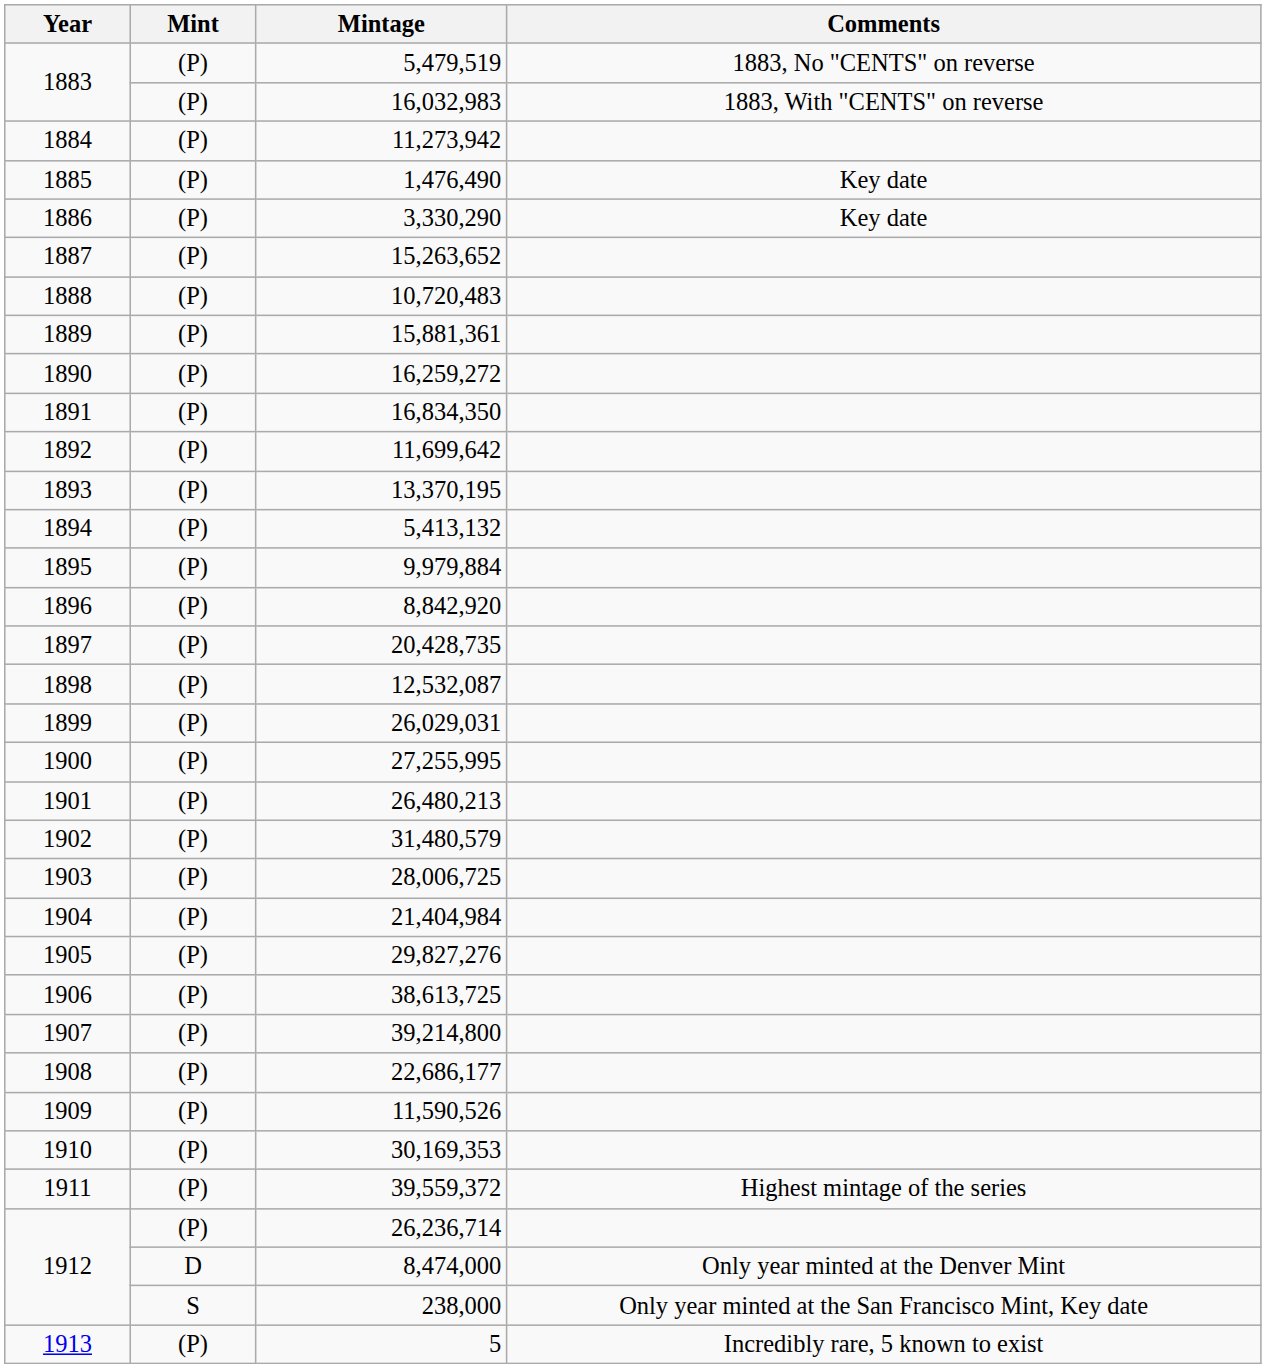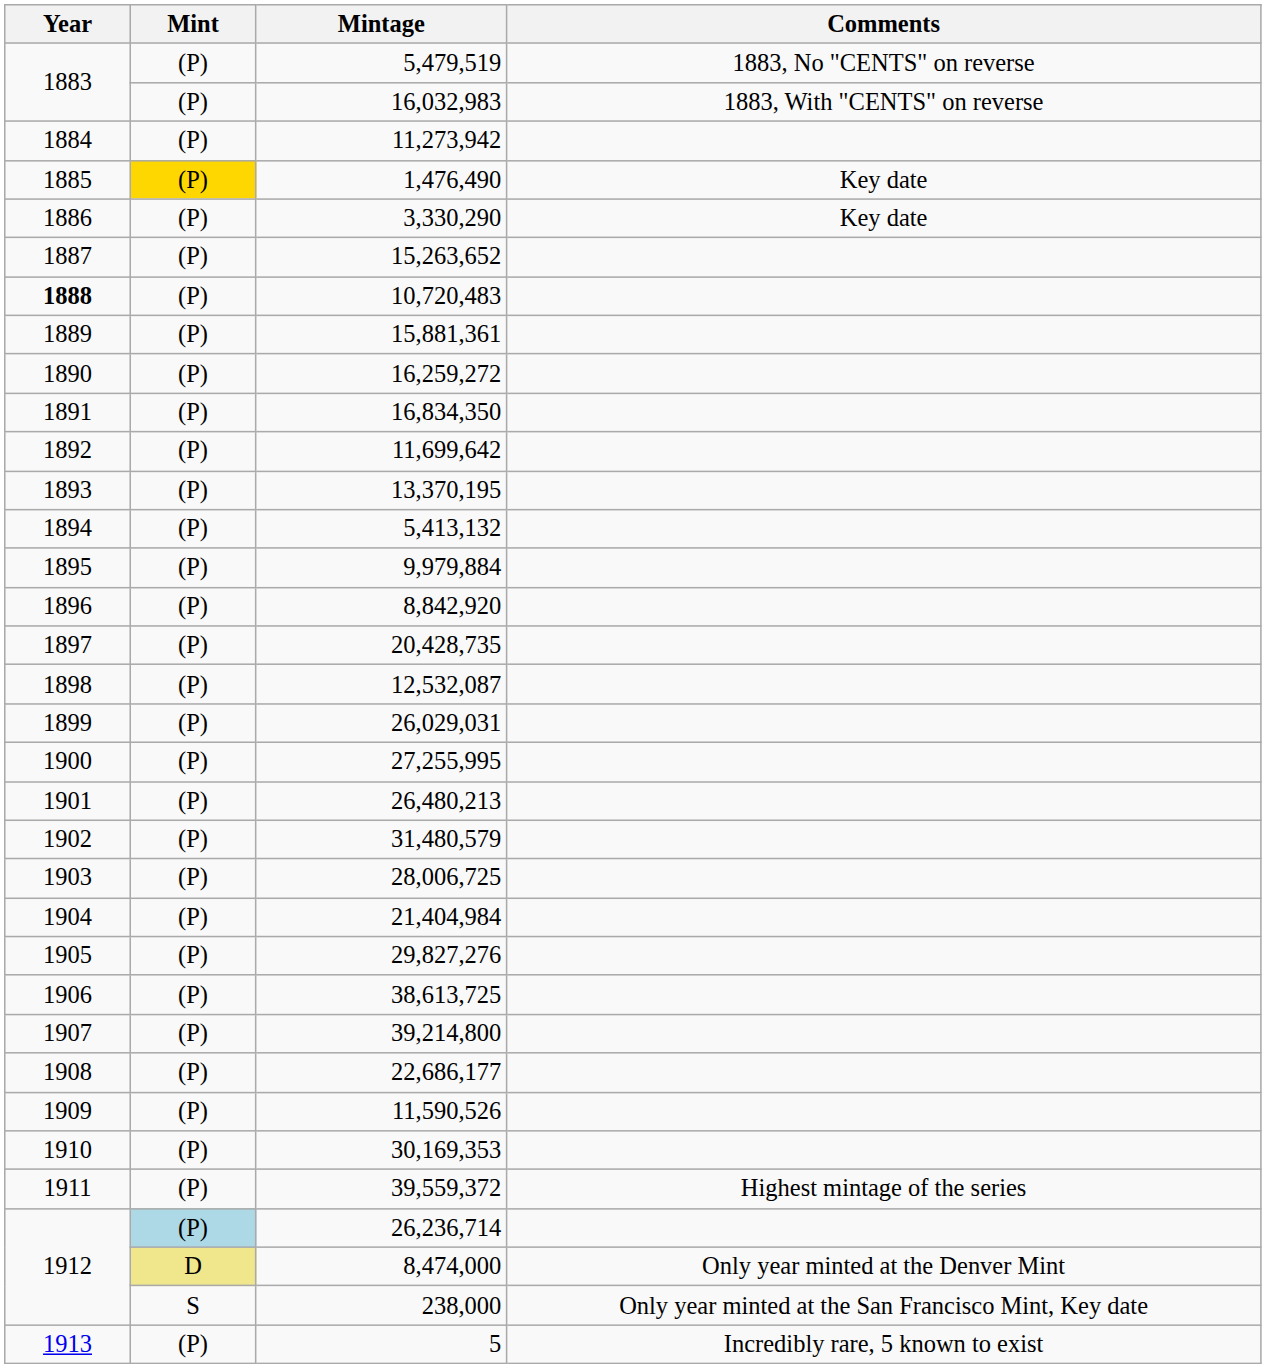(193, 179) no background -> (193, 179) gold background
(68, 295) normal -> (68, 295) bold
(193, 1227) no background -> (193, 1227) lightblue background
(193, 1266) no background -> (193, 1266) khaki background
